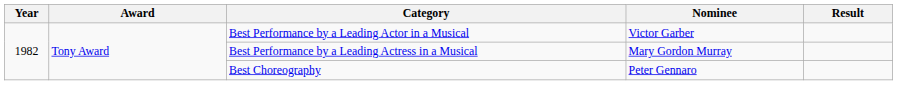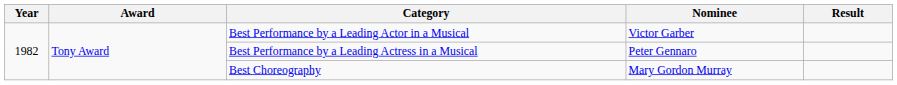(680, 51) Mary Gordon Murray -> (663, 51) Peter Gennaro
(663, 70) Peter Gennaro -> (680, 70) Mary Gordon Murray
